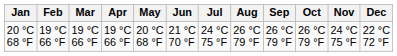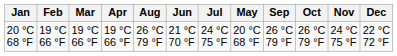columns swapped: (150, 13) <-> (247, 13)
